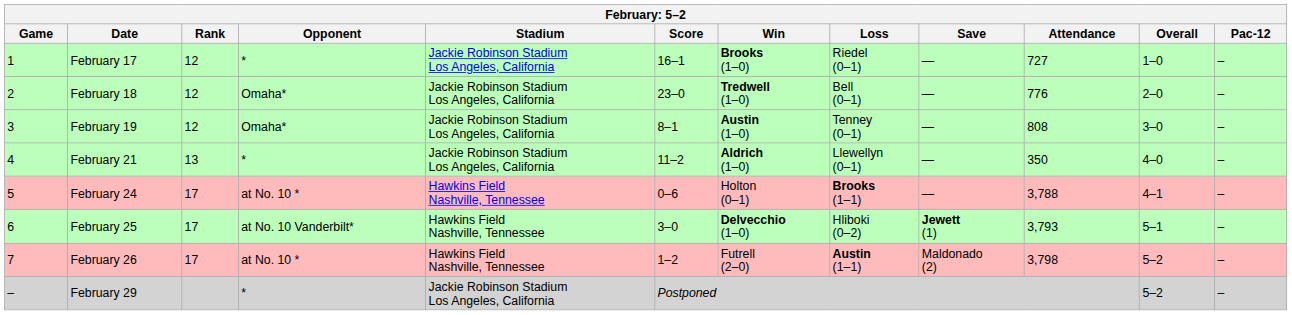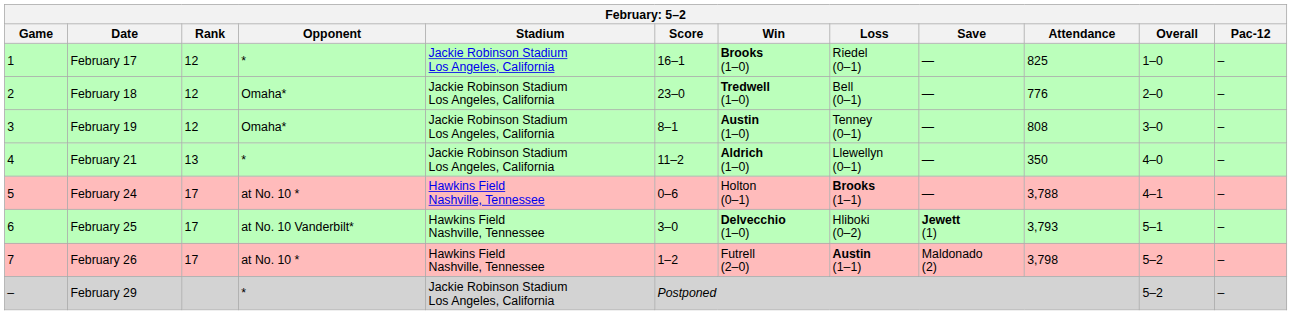(1038, 60) 727 -> (1038, 60) 825
